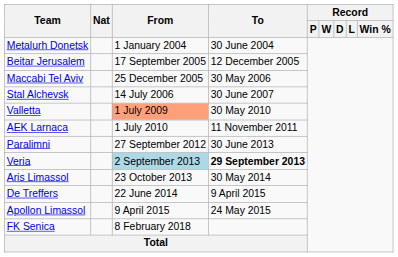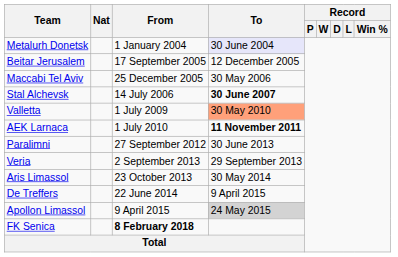(242, 45) no background -> (242, 45) lavender background
(242, 95) normal -> (243, 95) bold
(141, 111) lightsalmon background -> (141, 111) no background
(241, 111) no background -> (241, 111) lightsalmon background
(254, 128) normal -> (256, 128) bold
(157, 161) lightblue background -> (157, 161) no background
(258, 161) bold -> (256, 161) normal
(241, 210) no background -> (241, 210) lightgrey background
(153, 227) normal -> (154, 227) bold
